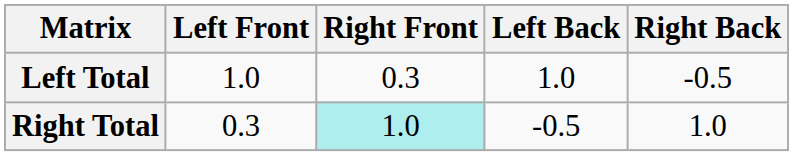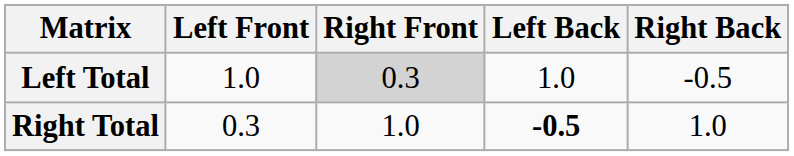(401, 77) no background -> (401, 77) lightgrey background
(401, 125) paleturquoise background -> (401, 125) no background
(556, 125) normal -> (556, 125) bold
